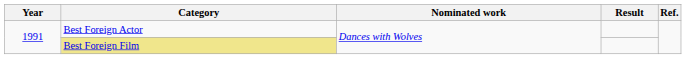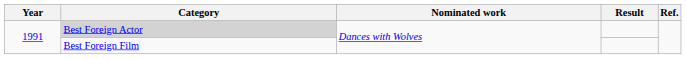(103, 29) no background -> (103, 29) lightgrey background
(101, 45) khaki background -> (101, 45) no background
